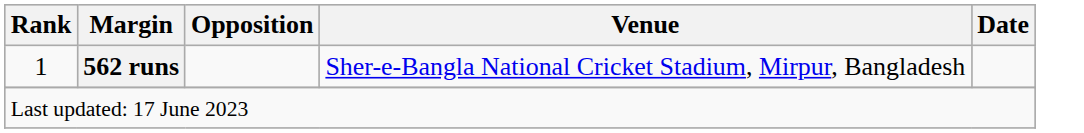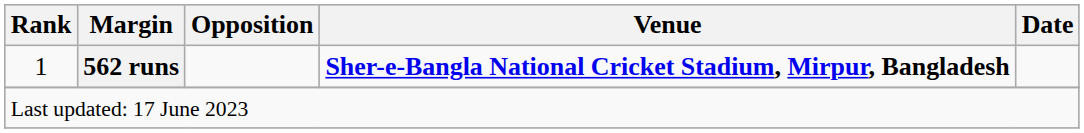(645, 66) normal -> (668, 66) bold
